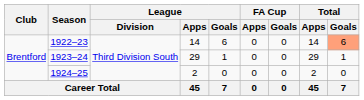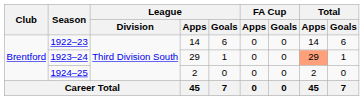(343, 42) lightsalmon background -> (343, 42) no background
(314, 57) no background -> (314, 57) lightsalmon background
